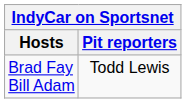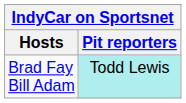(130, 68) no background -> (130, 68) paleturquoise background
